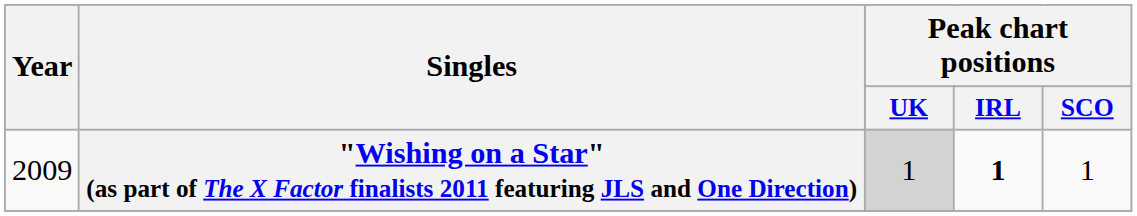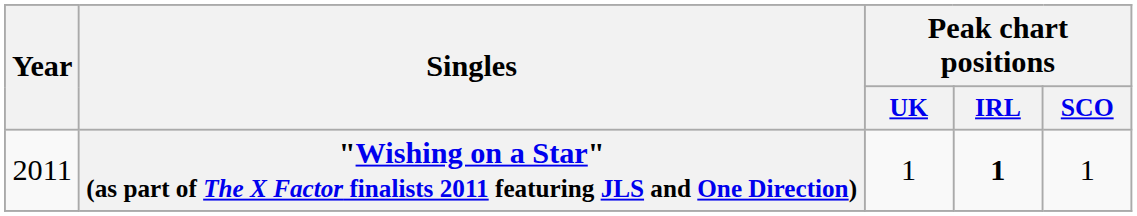(42, 169) 2009 -> (42, 169) 2011
(909, 169) lightgrey background -> (909, 169) no background
